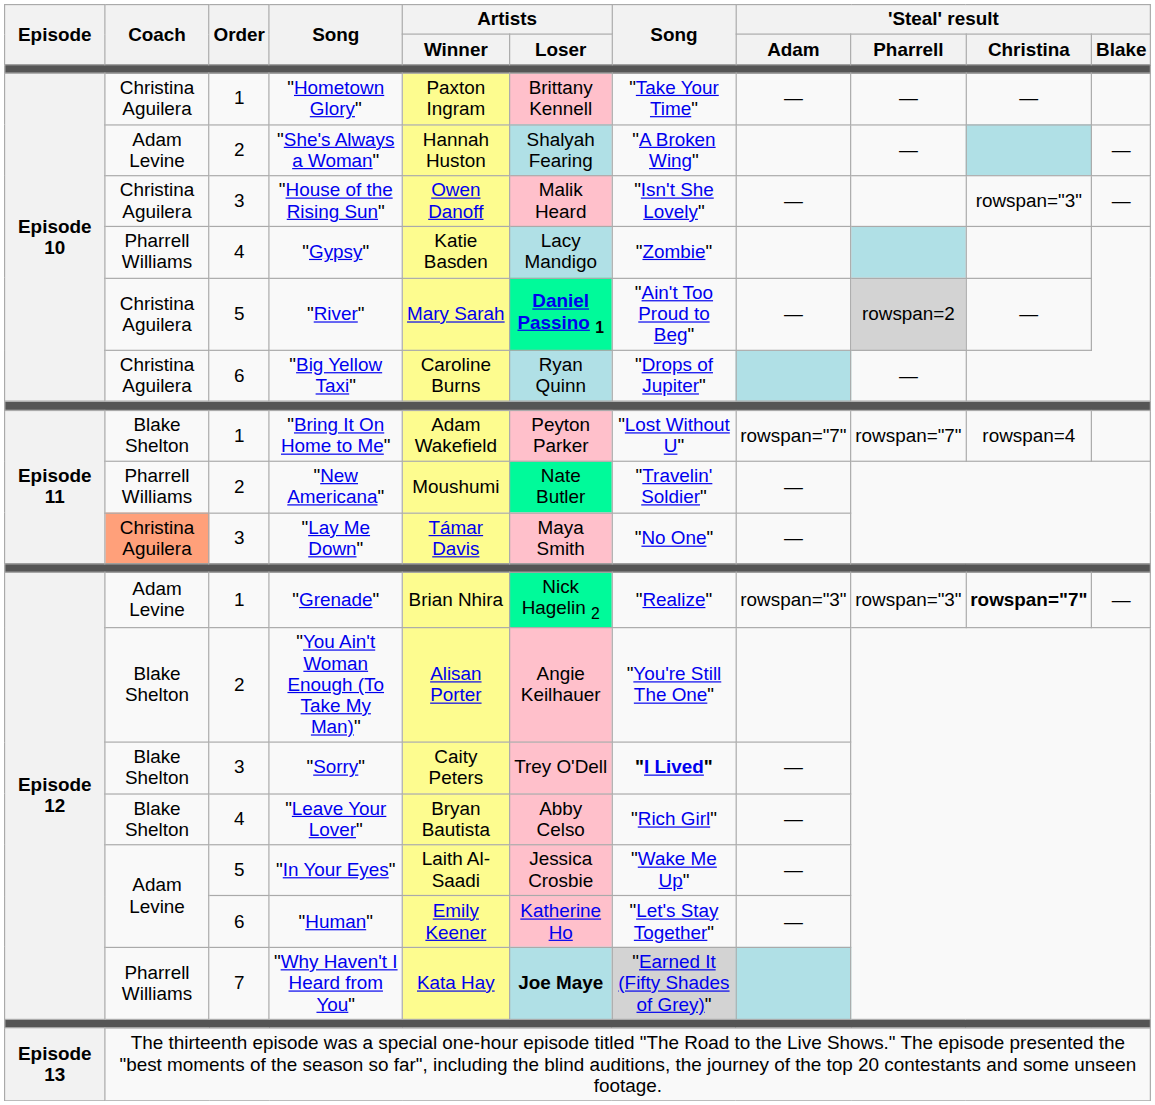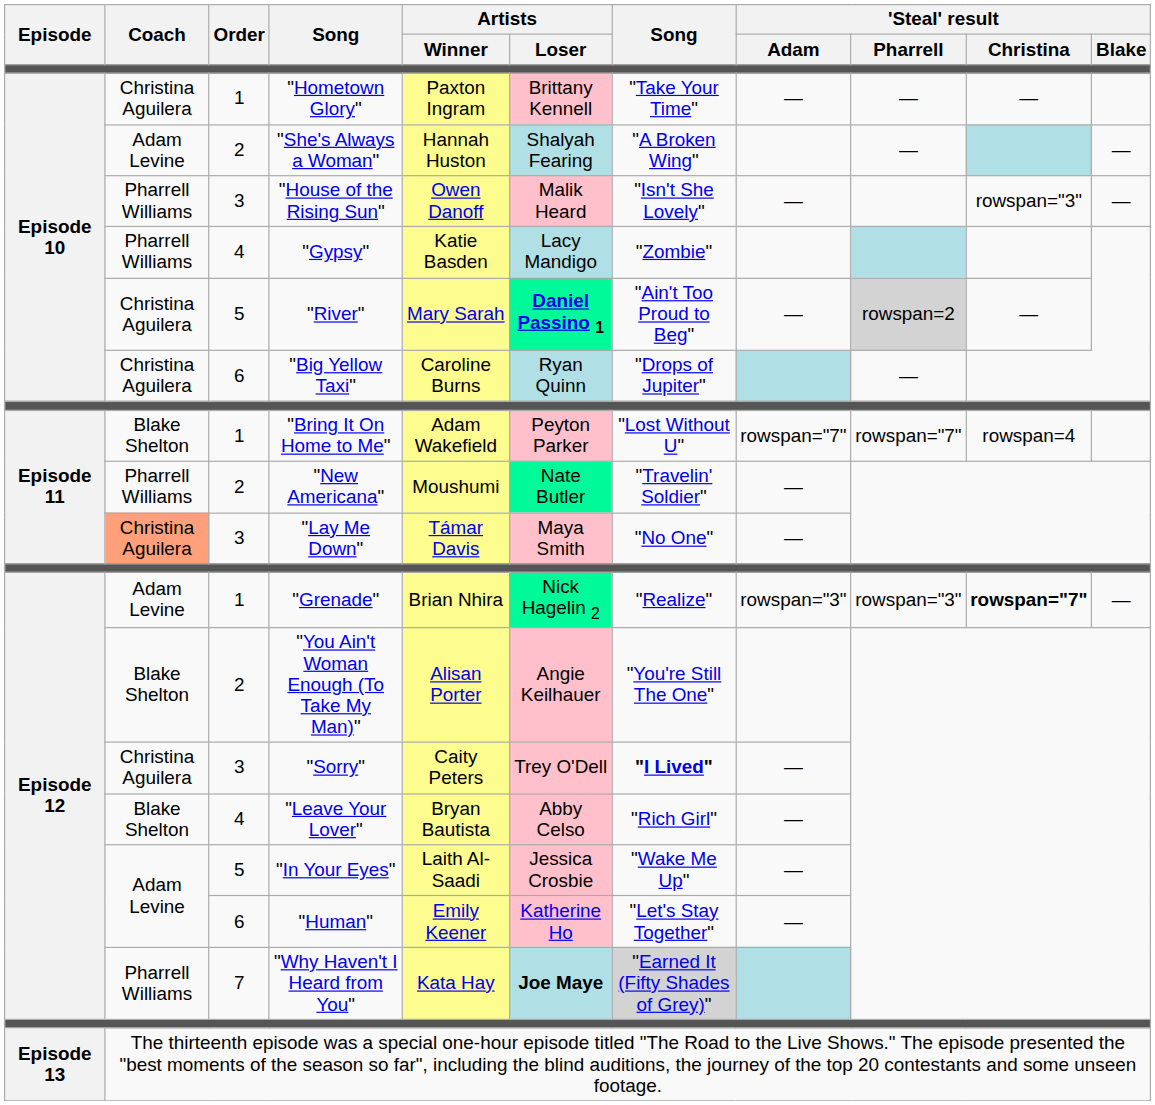(157, 201) Christina Aguilera -> (157, 201) Pharrell Williams
(157, 767) Blake Shelton -> (157, 767) Christina Aguilera
